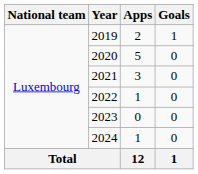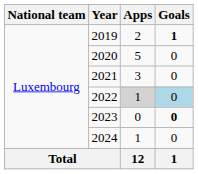(174, 35) normal -> (174, 35) bold
(138, 96) no background -> (138, 96) lightgrey background
(174, 96) no background -> (174, 96) lightblue background
(174, 117) normal -> (174, 117) bold
